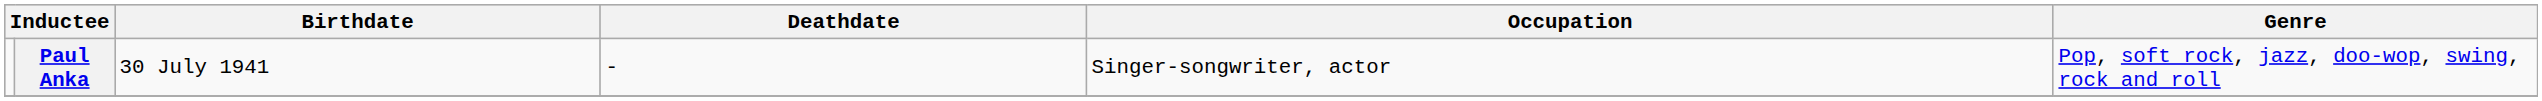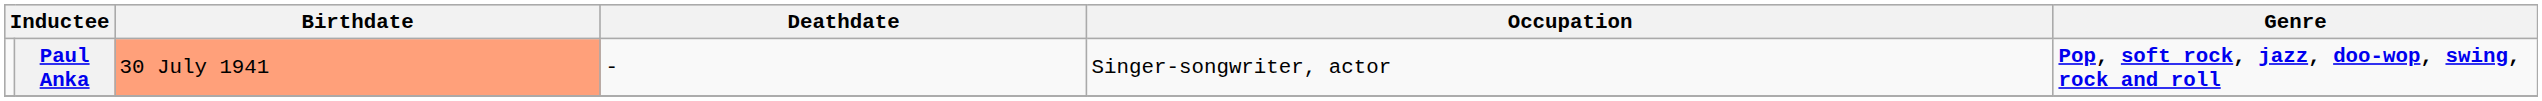(194, 68) no background -> (194, 68) lightsalmon background
(2289, 68) normal -> (2289, 68) bold
